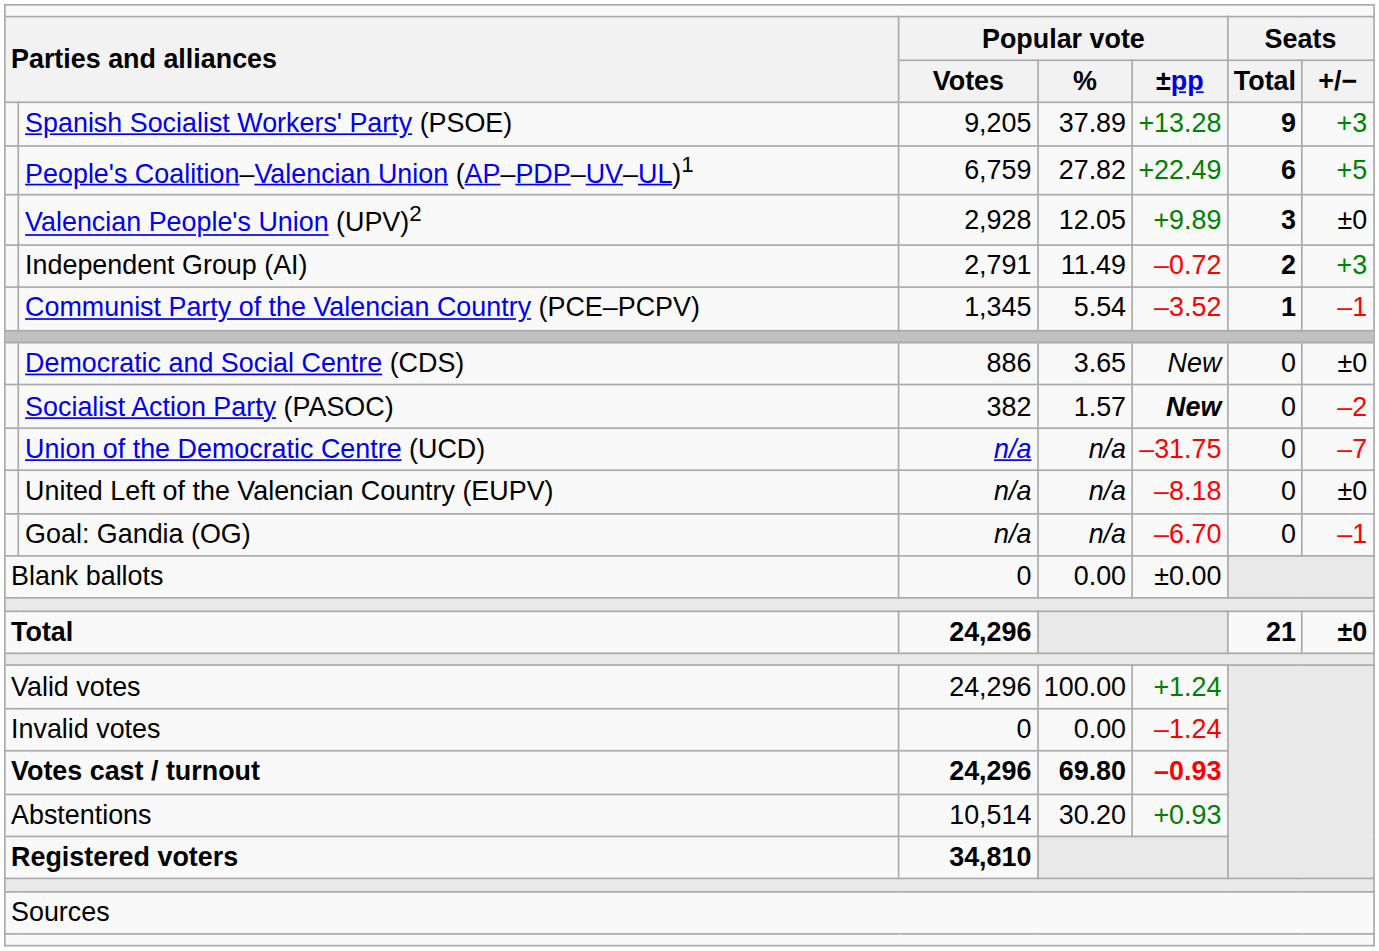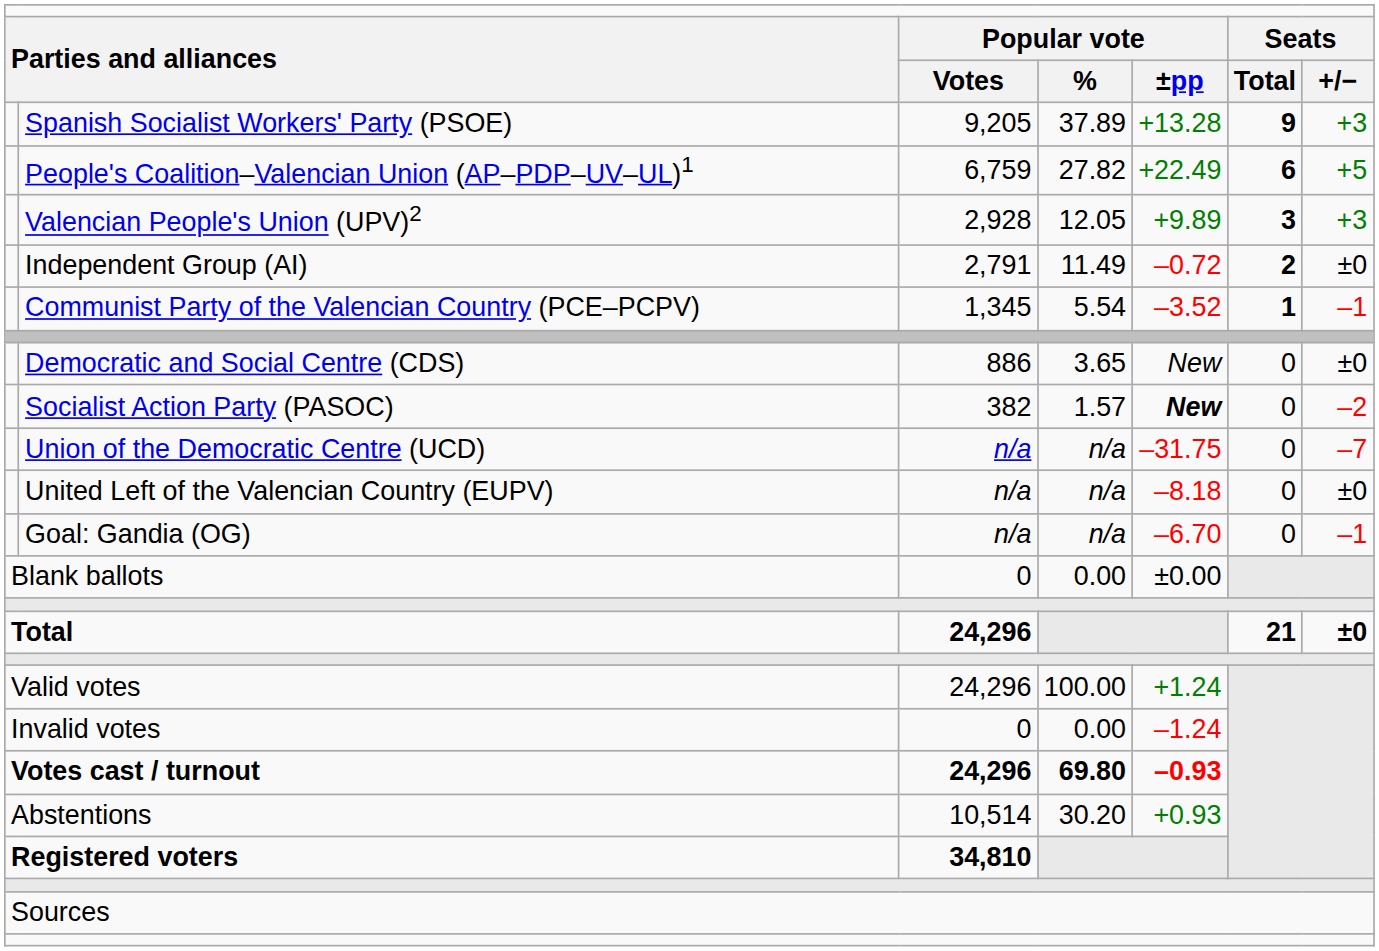(1352, 219) ±0 -> (1352, 219) +3
(1352, 265) +3 -> (1352, 265) ±0
